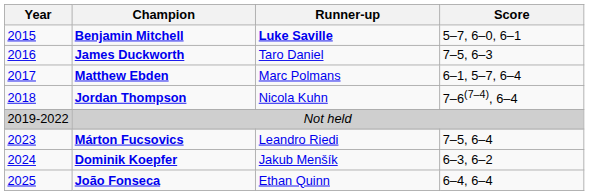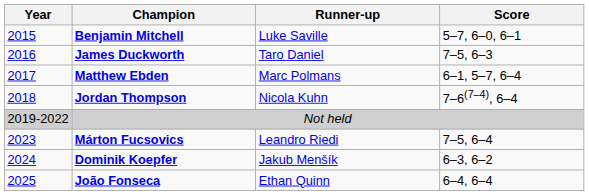(296, 35) bold -> (293, 35) normal
